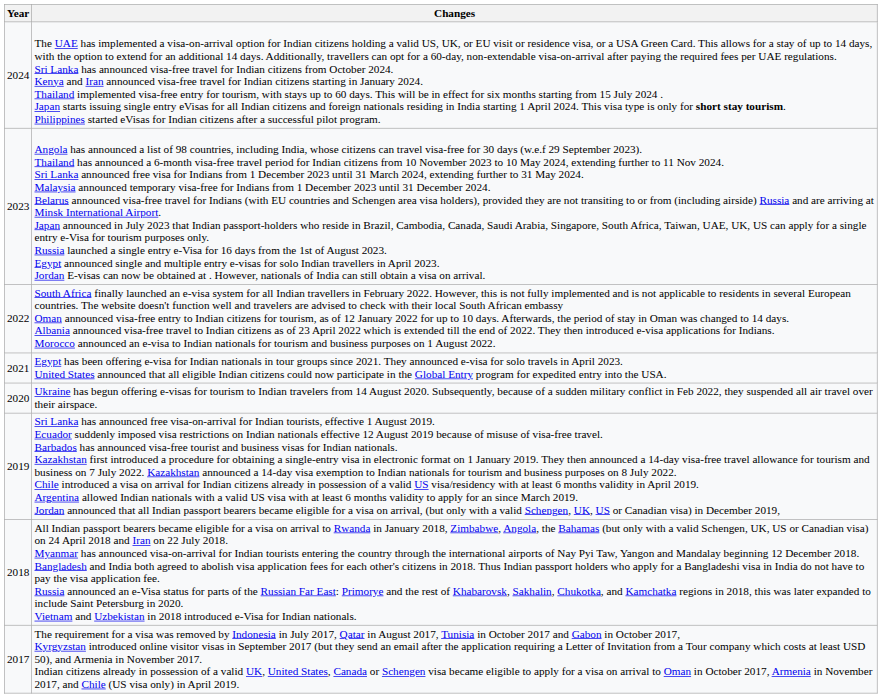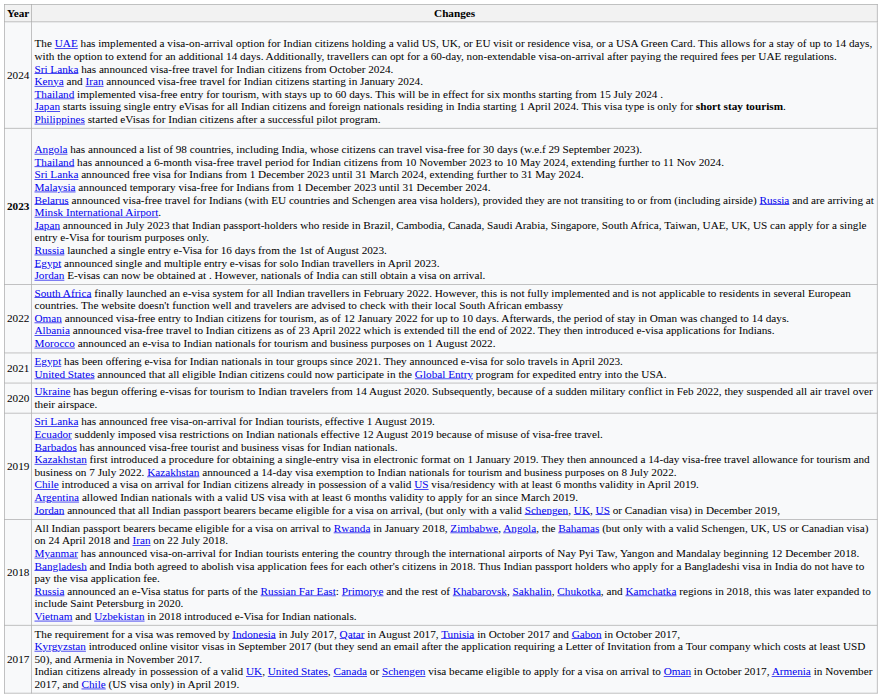(18, 206) normal -> (18, 206) bold
